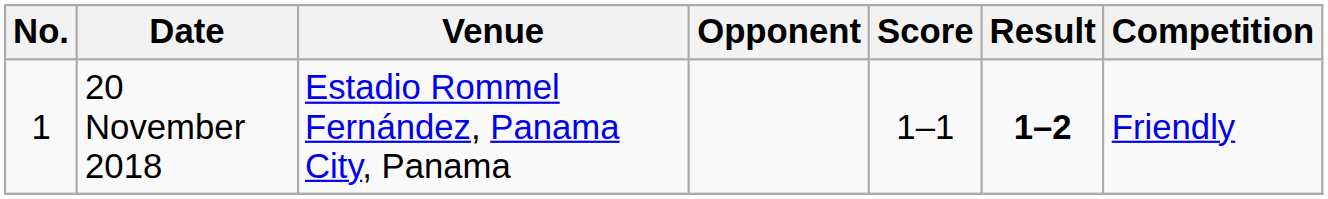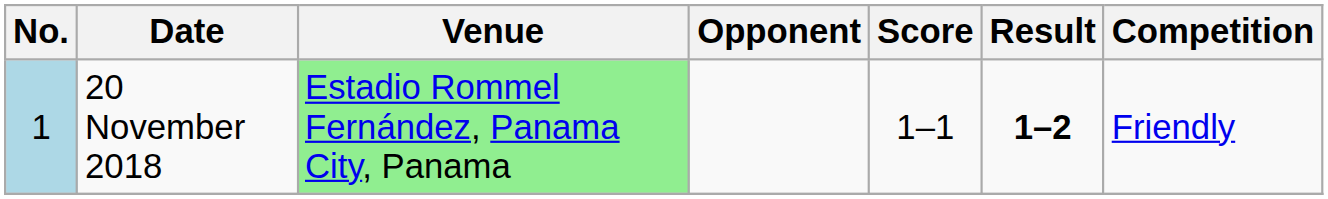(41, 126) no background -> (41, 126) lightblue background
(462, 126) no background -> (462, 126) lightgreen background
